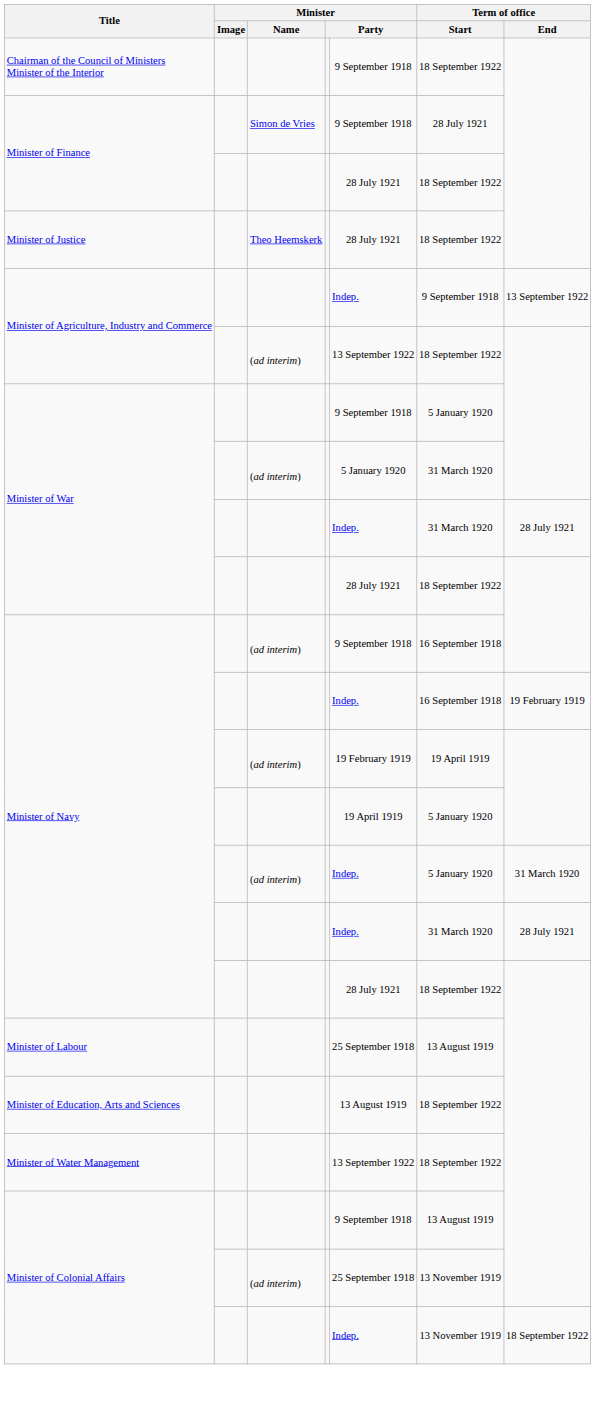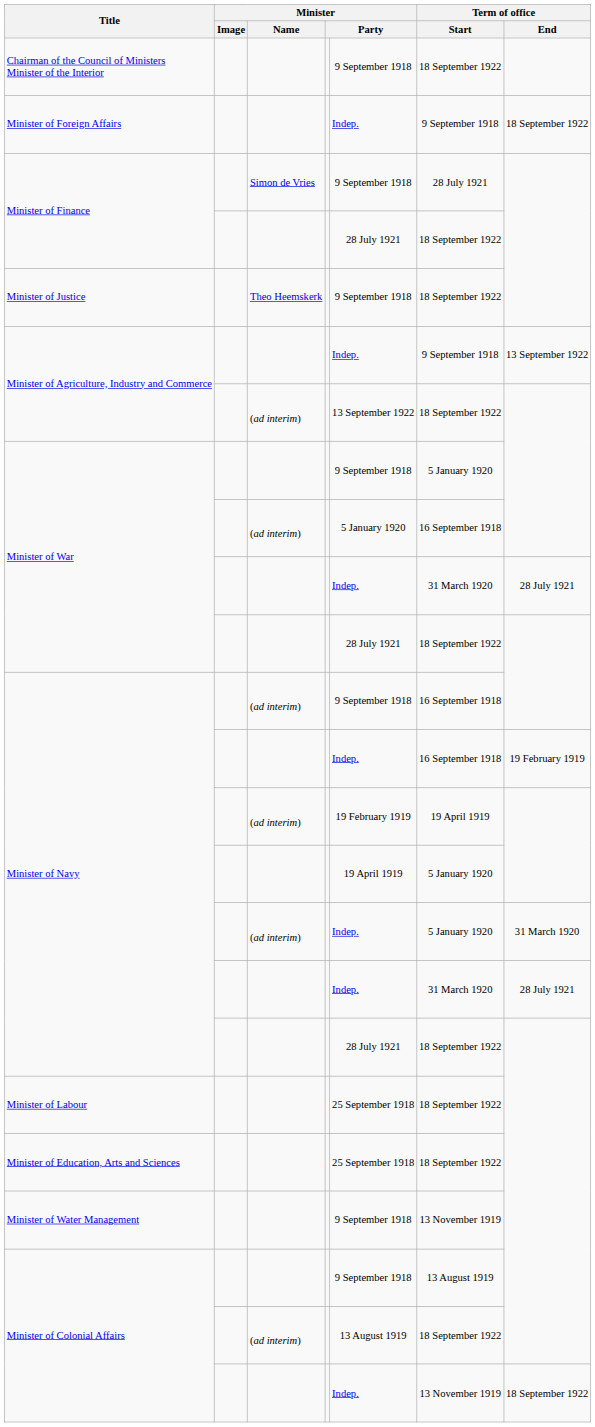+ row: (64, 124)
(373, 239) 28 July 1921 -> (373, 297) 9 September 1918
(460, 470) 31 March 1920 -> (460, 528) 16 September 1918
(460, 1047) 13 August 1919 -> (460, 1104) 18 September 1922
(373, 1104) 13 August 1919 -> (373, 1162) 25 September 1918
(373, 1162) 13 September 1922 -> (373, 1220) 9 September 1918
(460, 1162) 18 September 1922 -> (460, 1220) 13 November 1919
(373, 1277) 25 September 1918 -> (373, 1335) 13 August 1919
(460, 1277) 13 November 1919 -> (460, 1335) 18 September 1922
